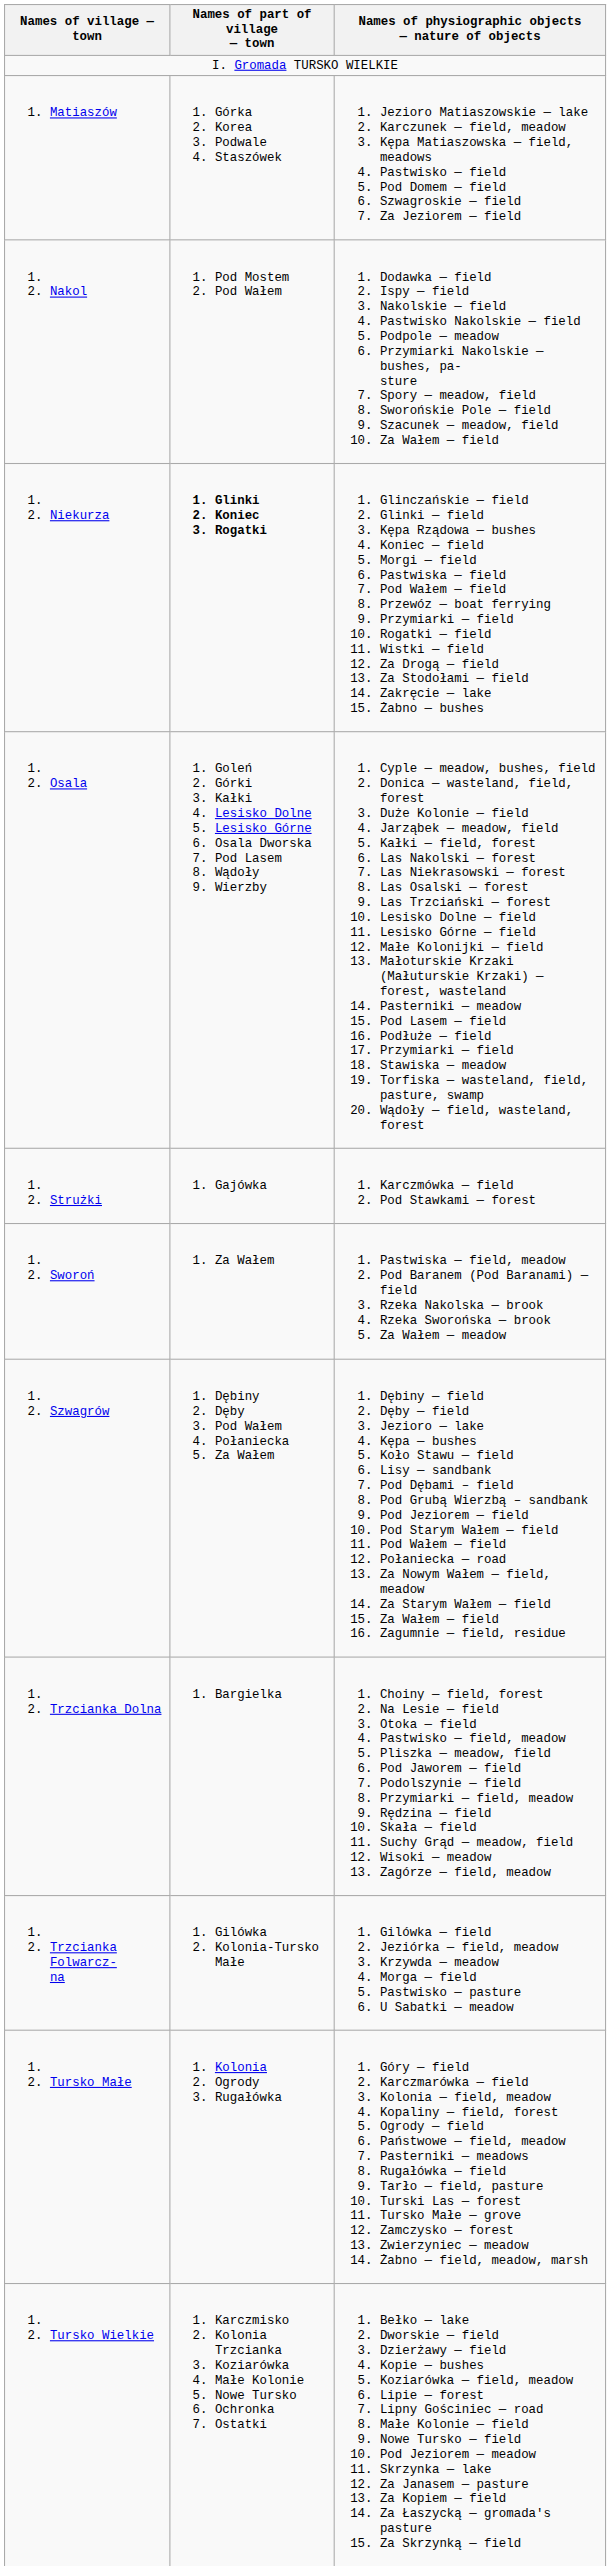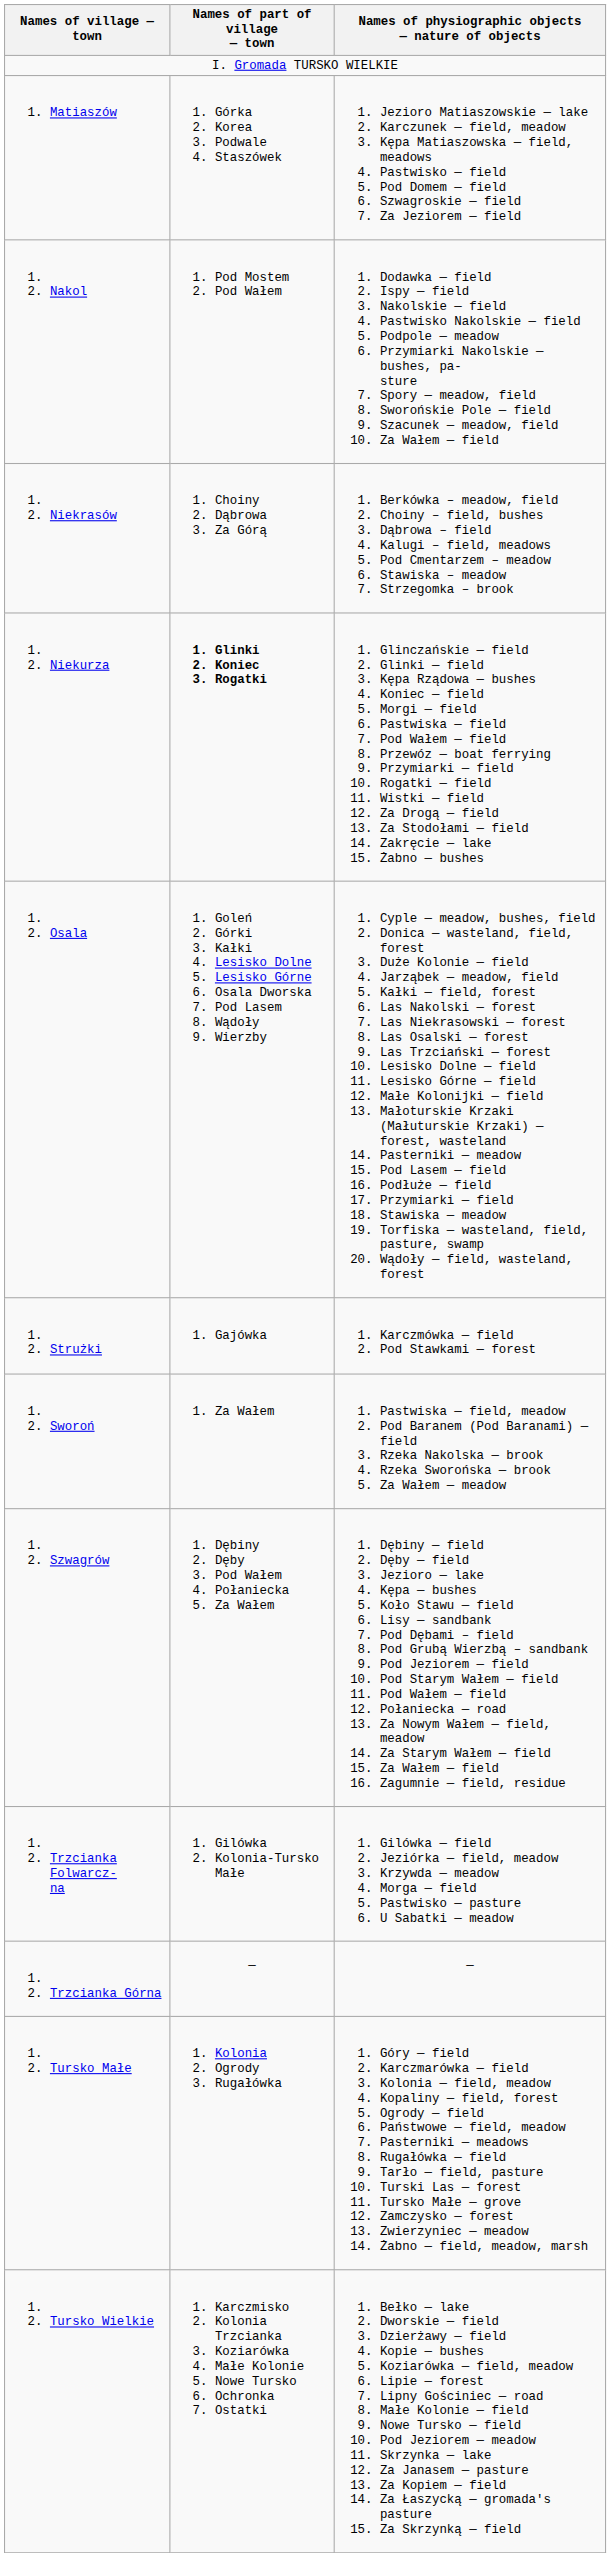+ row: (87, 509)
- row: (87, 1701)
+ row: (87, 1985)
